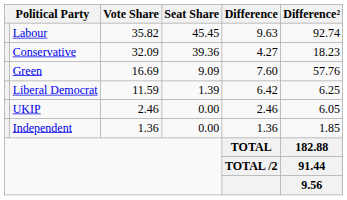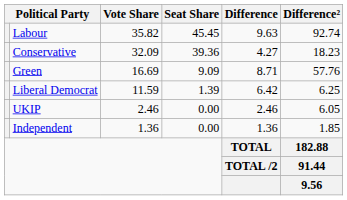(267, 71) 7.60 -> (267, 71) 8.71
